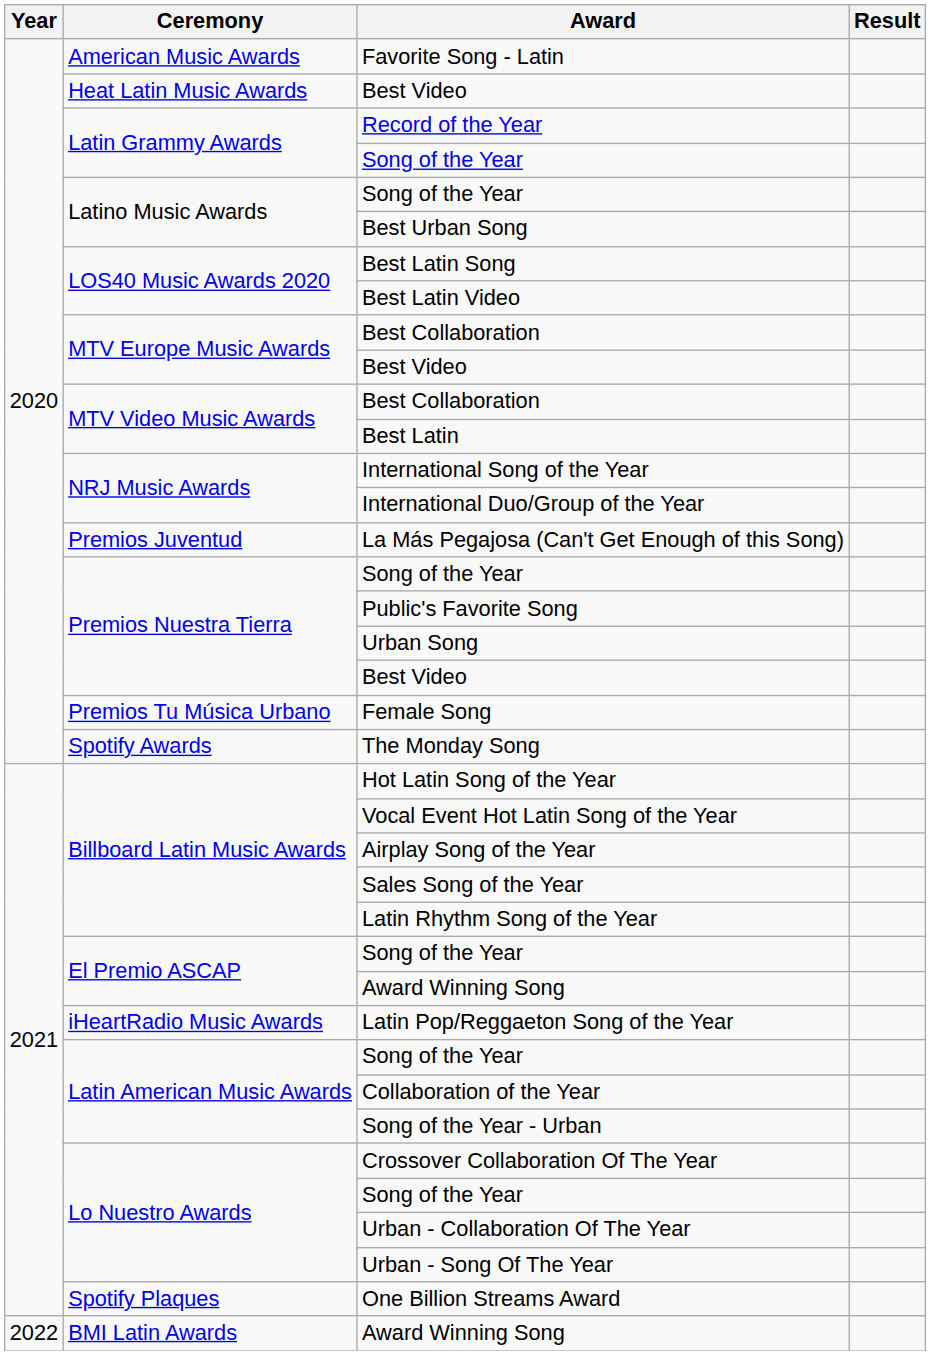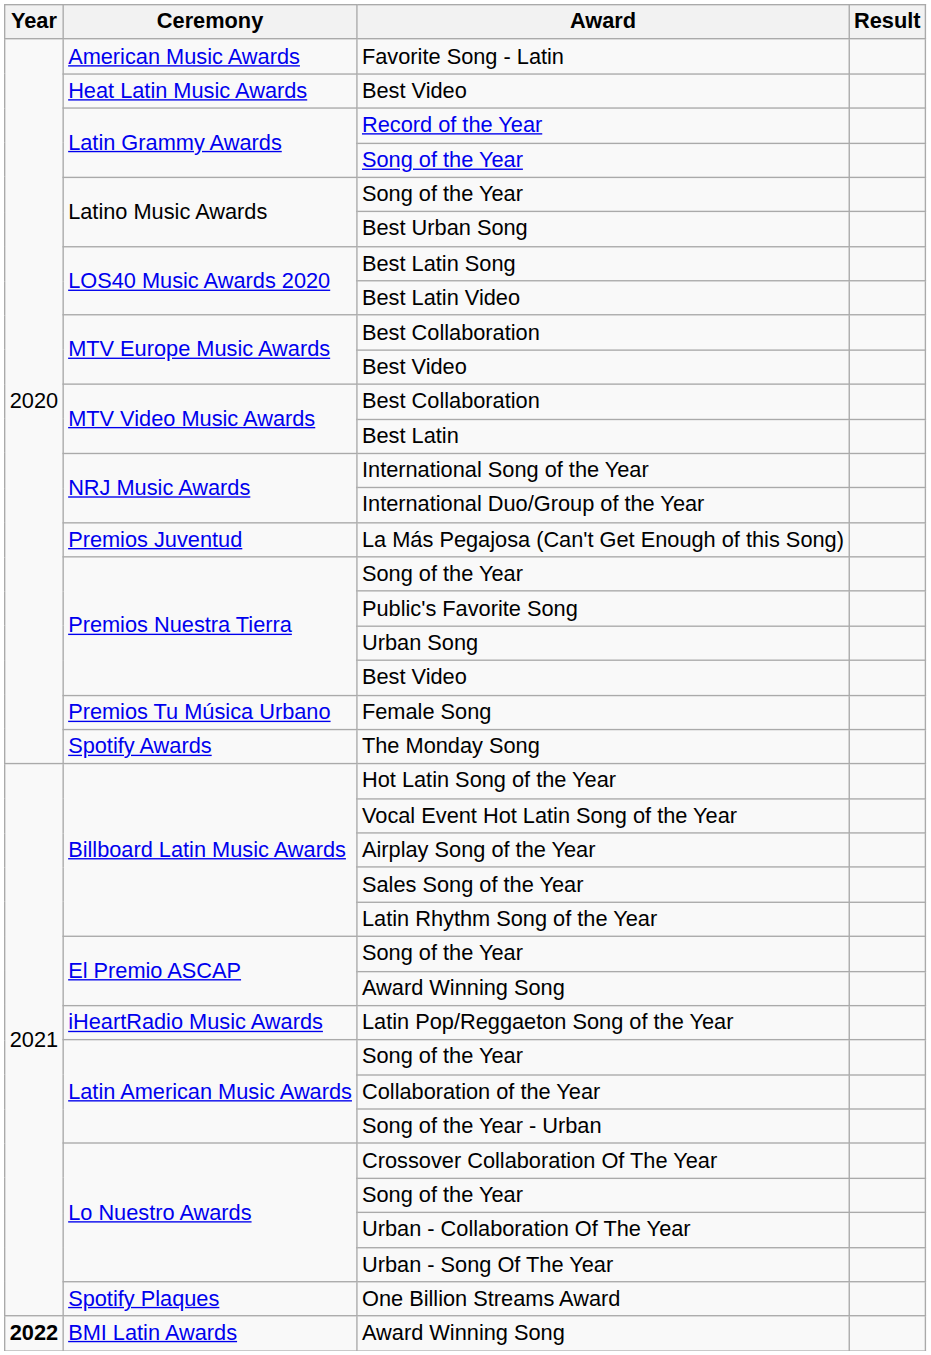(34, 1333) normal -> (34, 1333) bold
